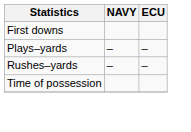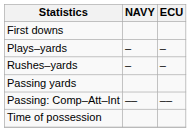+ row: (42, 83)
+ row: (63, 100)
